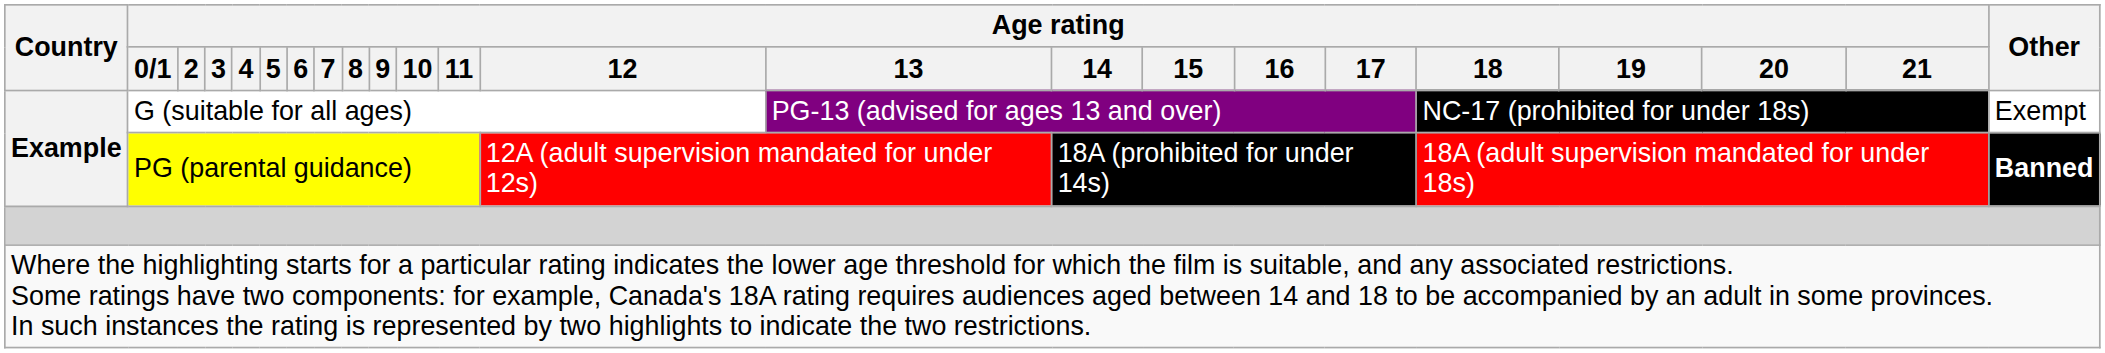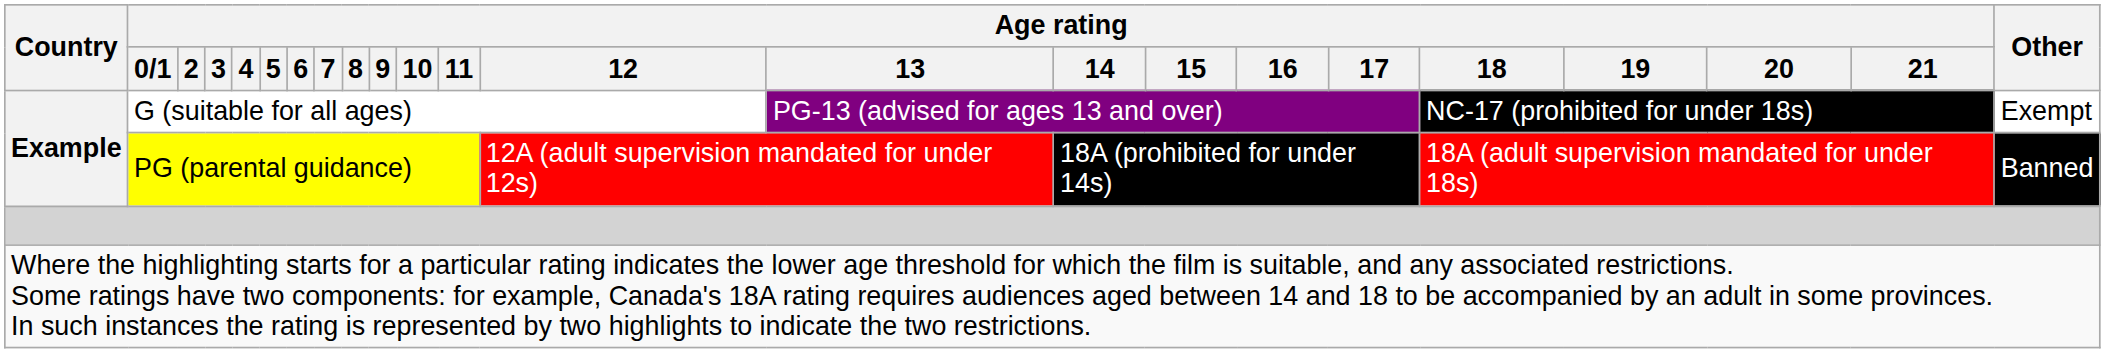(2044, 168) bold -> (2047, 168) normal
